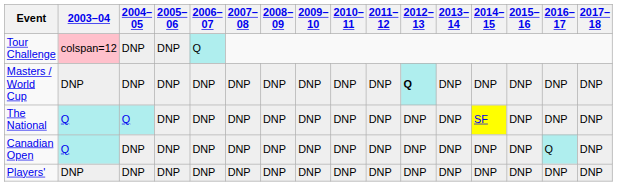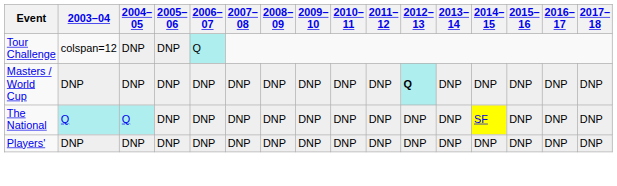(89, 48) pink background -> (89, 48) no background
- row: (30, 149)
